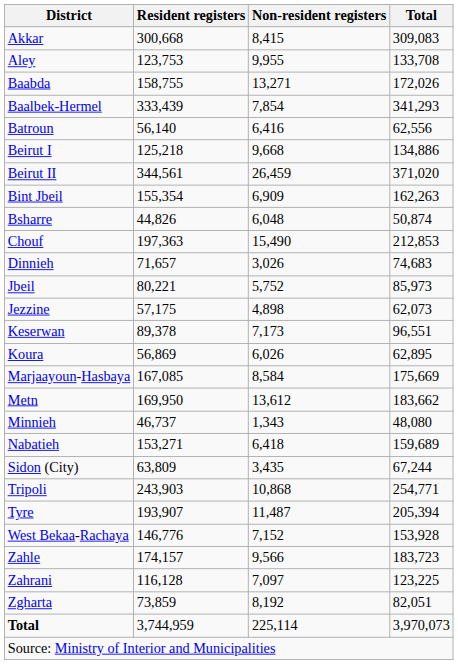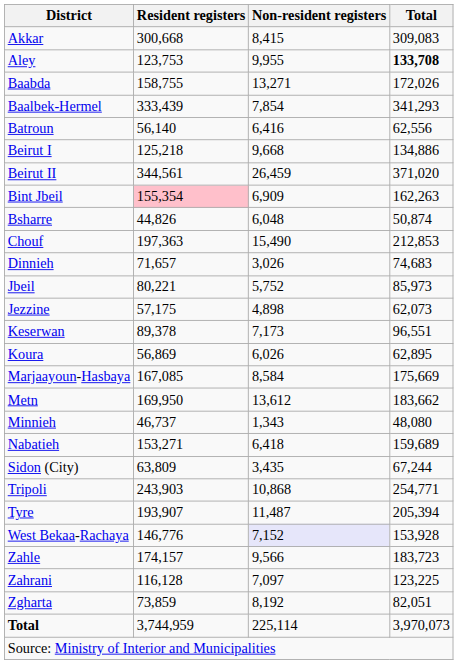(416, 60) normal -> (416, 60) bold
(160, 196) no background -> (160, 196) pink background
(268, 535) no background -> (268, 535) lavender background
